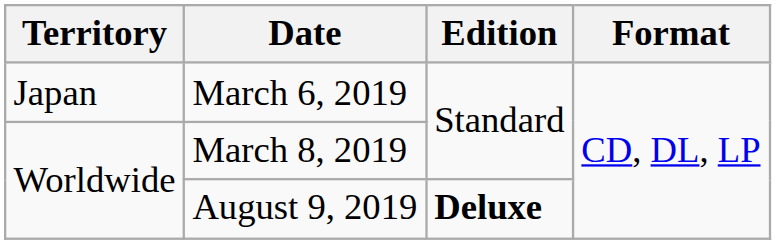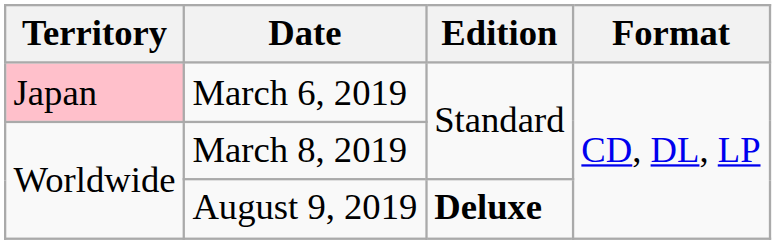(55, 91) no background -> (55, 91) pink background
